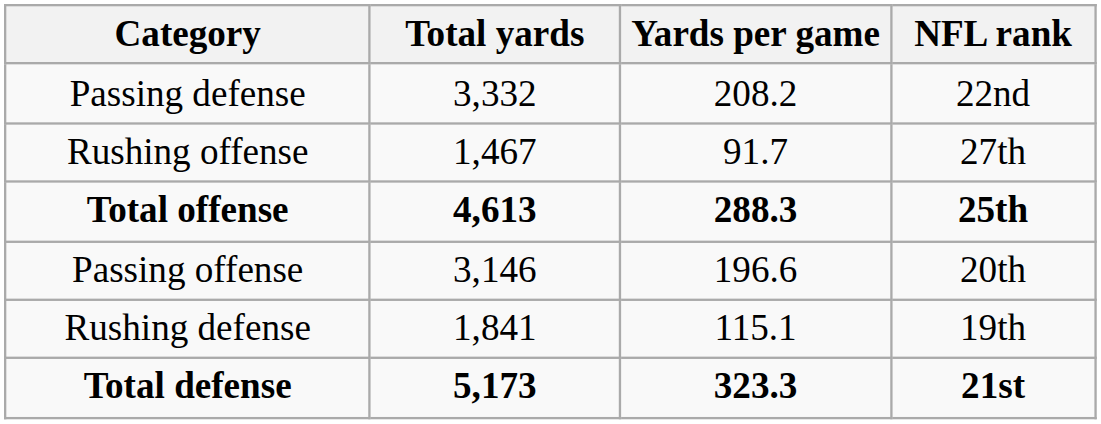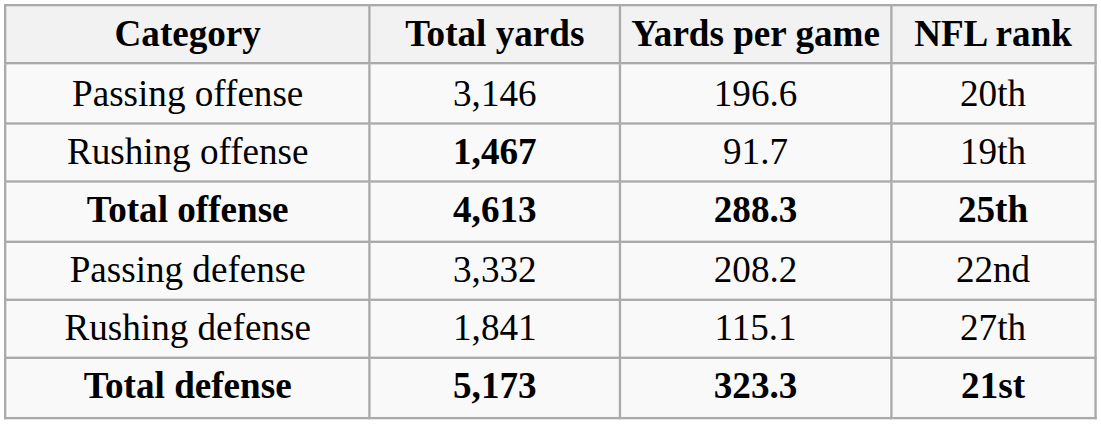rows swapped: (188, 269) <-> (188, 92)
(495, 151) normal -> (495, 151) bold
(993, 151) 27th -> (993, 151) 19th
(993, 328) 19th -> (993, 328) 27th
